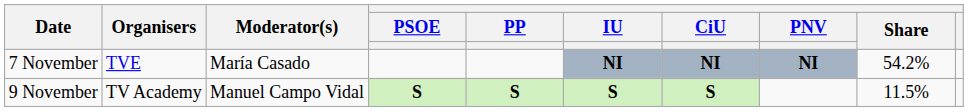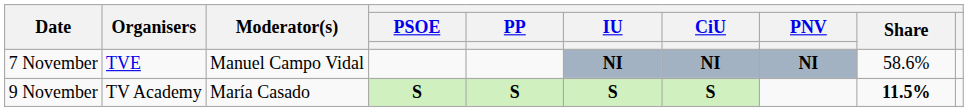(260, 63) María Casado -> (287, 63) Manuel Campo Vidal
(906, 63) 54.2% -> (906, 63) 58.6%
(287, 92) Manuel Campo Vidal -> (260, 92) María Casado
(906, 92) normal -> (906, 92) bold
